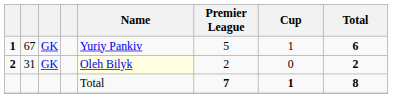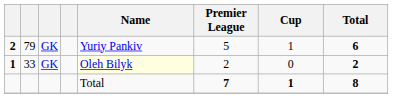(13, 45) 1 -> (13, 45) 2
(30, 45) 67 -> (30, 45) 79
(13, 64) 2 -> (13, 64) 1
(30, 64) 31 -> (30, 64) 33
